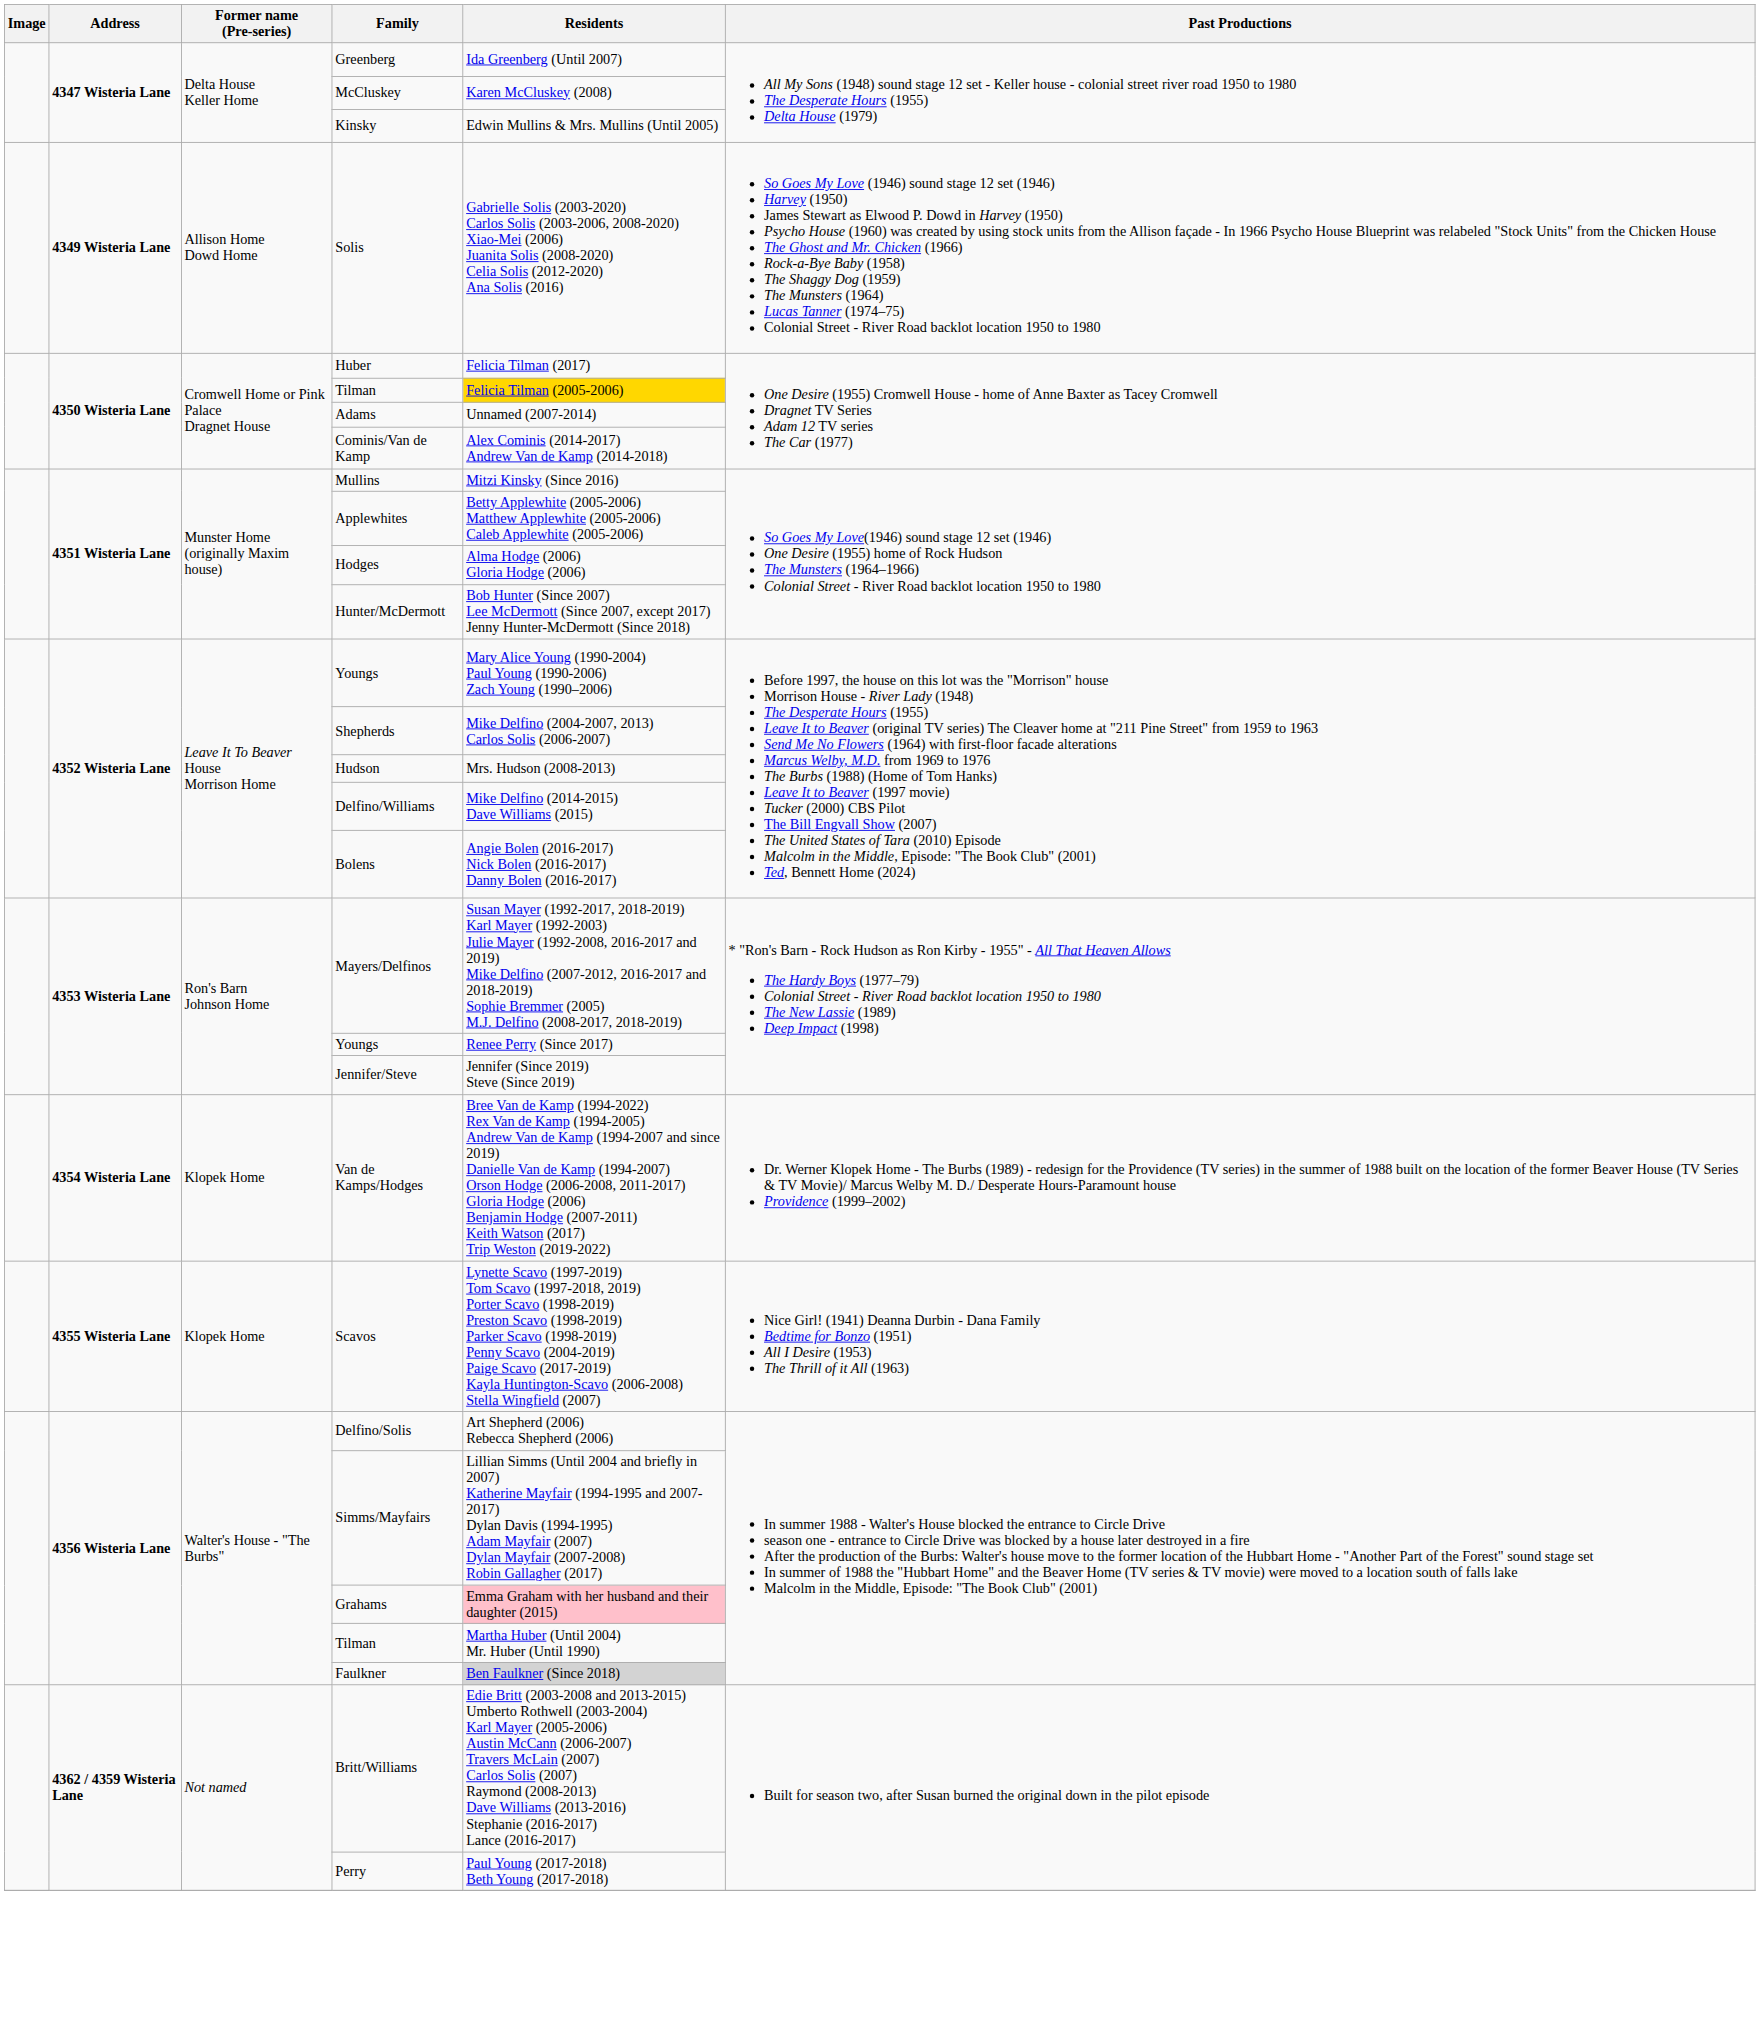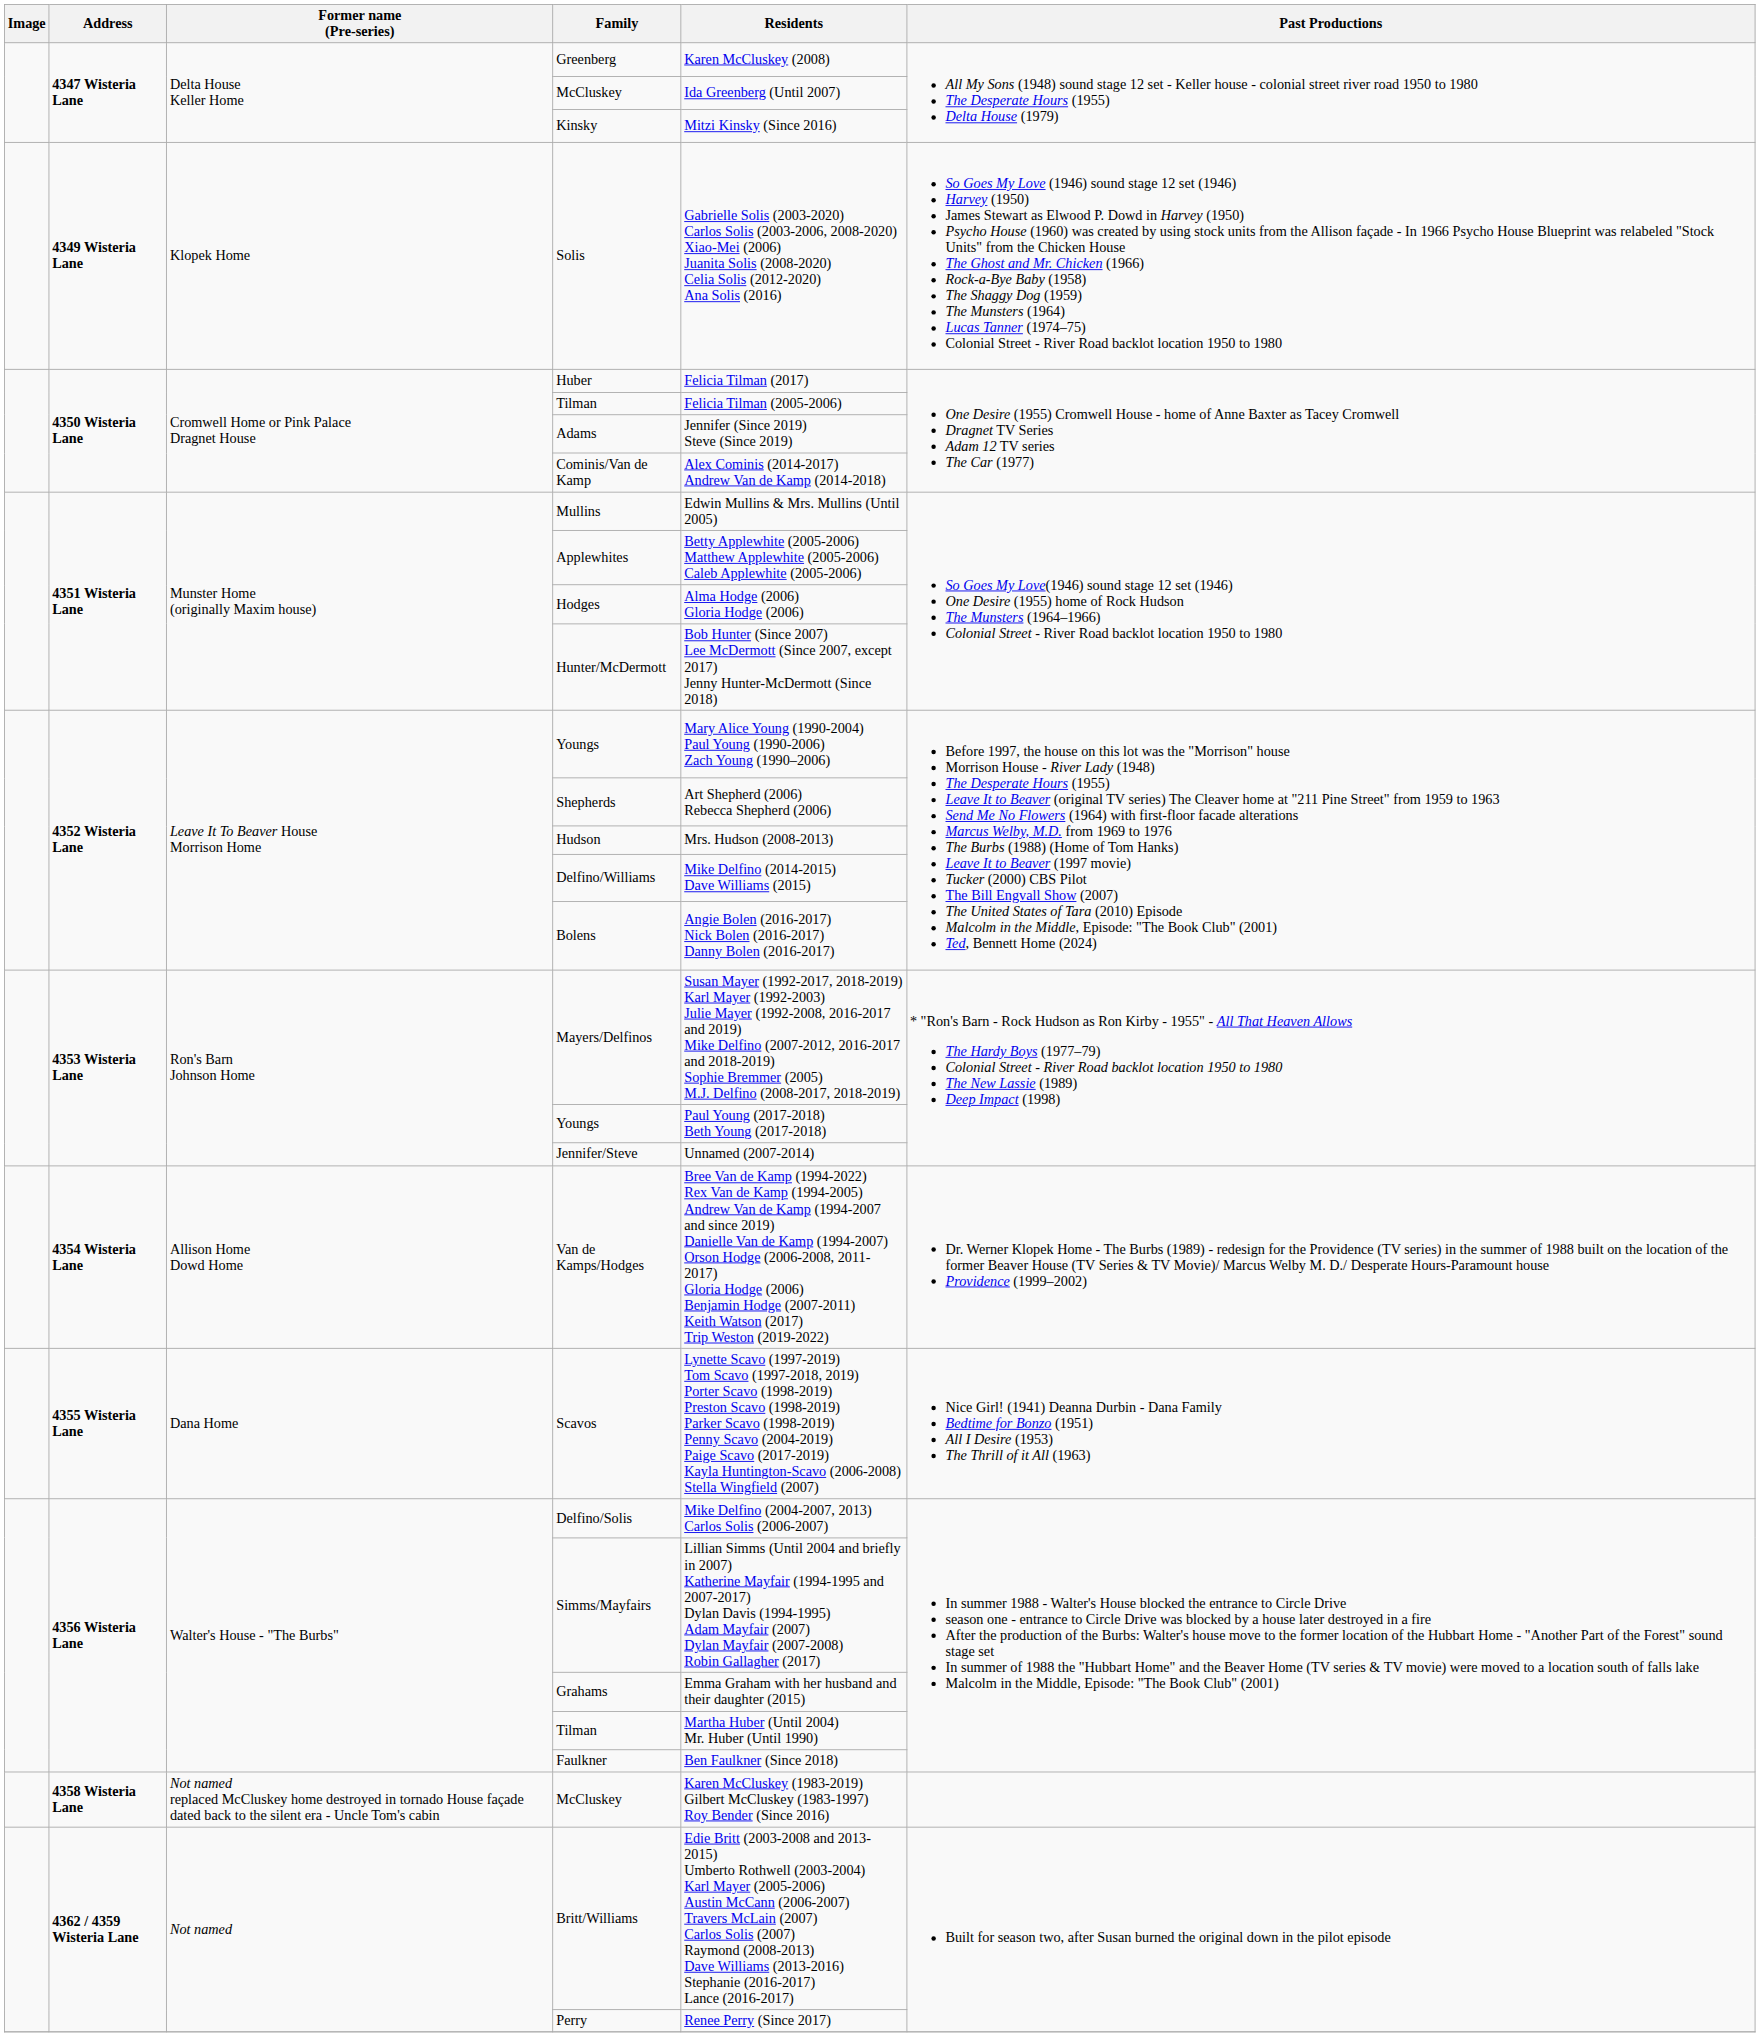(544, 59) Ida Greenberg (Until 2007) -> (757, 59) Karen McCluskey (2008)
(539, 92) Karen McCluskey (2008) -> (762, 92) Ida Greenberg (Until 2007)
(592, 125) Edwin Mullins & Mrs. Mullins (Until 2005) -> (760, 125) Mitzi Kinsky (Since 2016)
(225, 247) Allison Home Dowd Home -> (210, 255) Klopek Home
(545, 390) gold background -> (763, 403) no background
(531, 414) Unnamed (2007-2014) -> (746, 433) Jennifer (Since 2019) Steve (Since 2019)
(542, 479) Mitzi Kinsky (Since 2016) -> (792, 511) Edwin Mullins & Mrs. Mullins (Until 2005)
(560, 730) Mike Delfino (2004-2007, 2013) Carlos Solis (2006-2007) -> (758, 802) Art Shepherd (2006) Rebecca Shepherd (2006)
(540, 1044) Renee Perry (Since 2017) -> (755, 1123) Paul Young (2017-2018) Beth Young (2017-2018)
(527, 1075) Jennifer (Since 2019) Steve (Since 2019) -> (749, 1154) Unnamed (2007-2014)
(225, 1177) Klopek Home -> (210, 1257) Allison Home Dowd Home
(225, 1336) Klopek Home -> (204, 1423) Dana Home
(540, 1431) Art Shepherd (2006) Rebecca Shepherd (2006) -> (778, 1518) Mike Delfino (2004-2007, 2013) Carlos Solis (2006-2007)
(587, 1604) pink background -> (790, 1691) no background
(543, 1673) lightgrey background -> (761, 1760) no background
+ row: (94, 1799)
(537, 1870) Paul Young (2017-2018) Beth Young (2017-2018) -> (758, 2020) Renee Perry (Since 2017)
